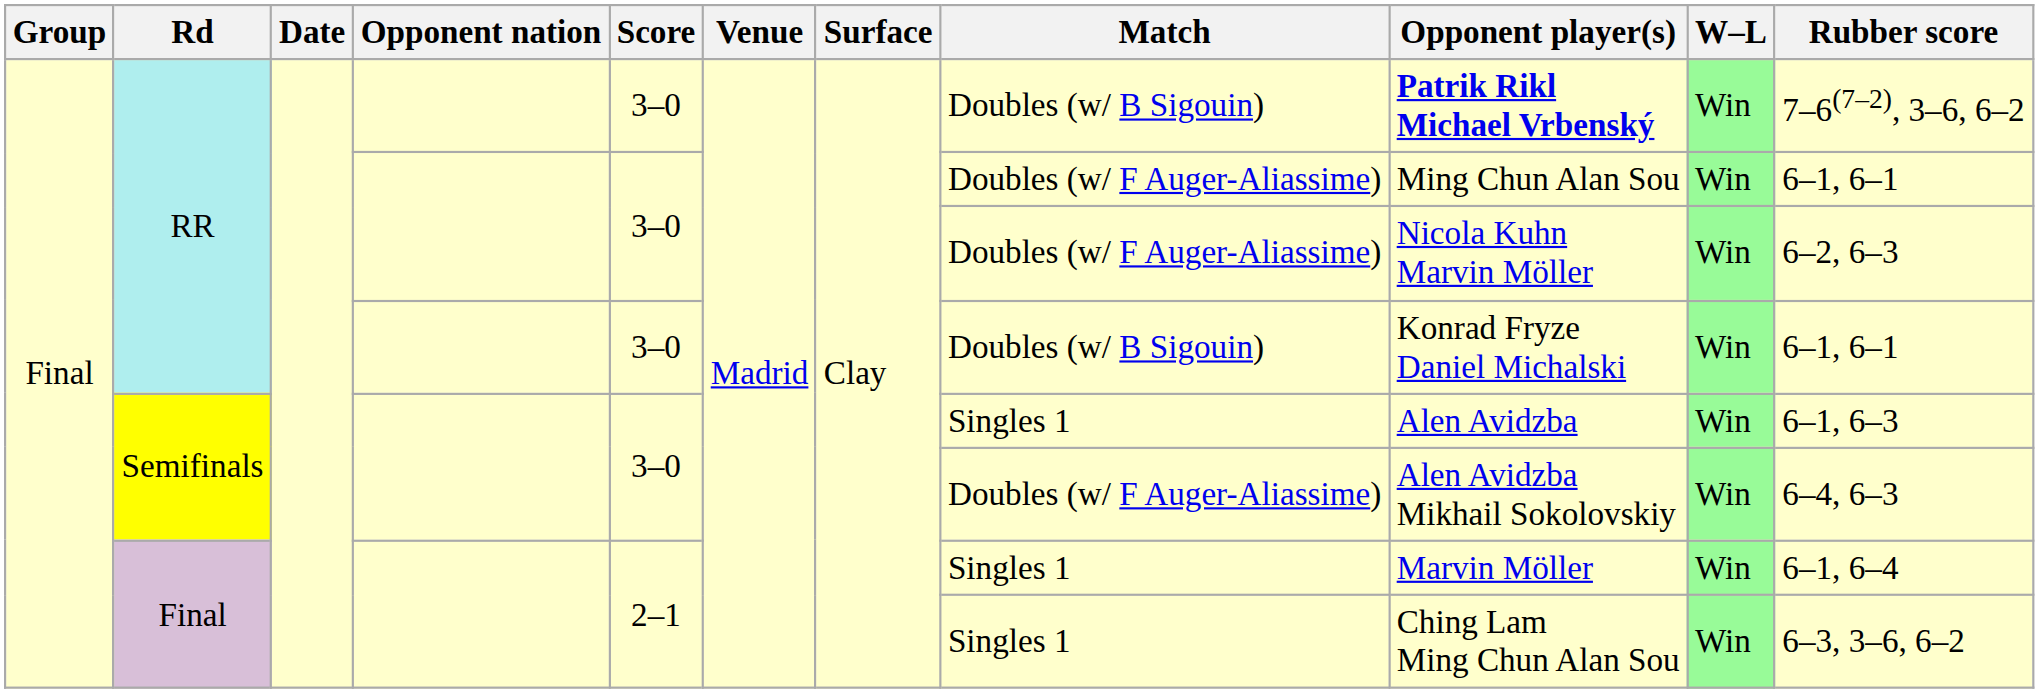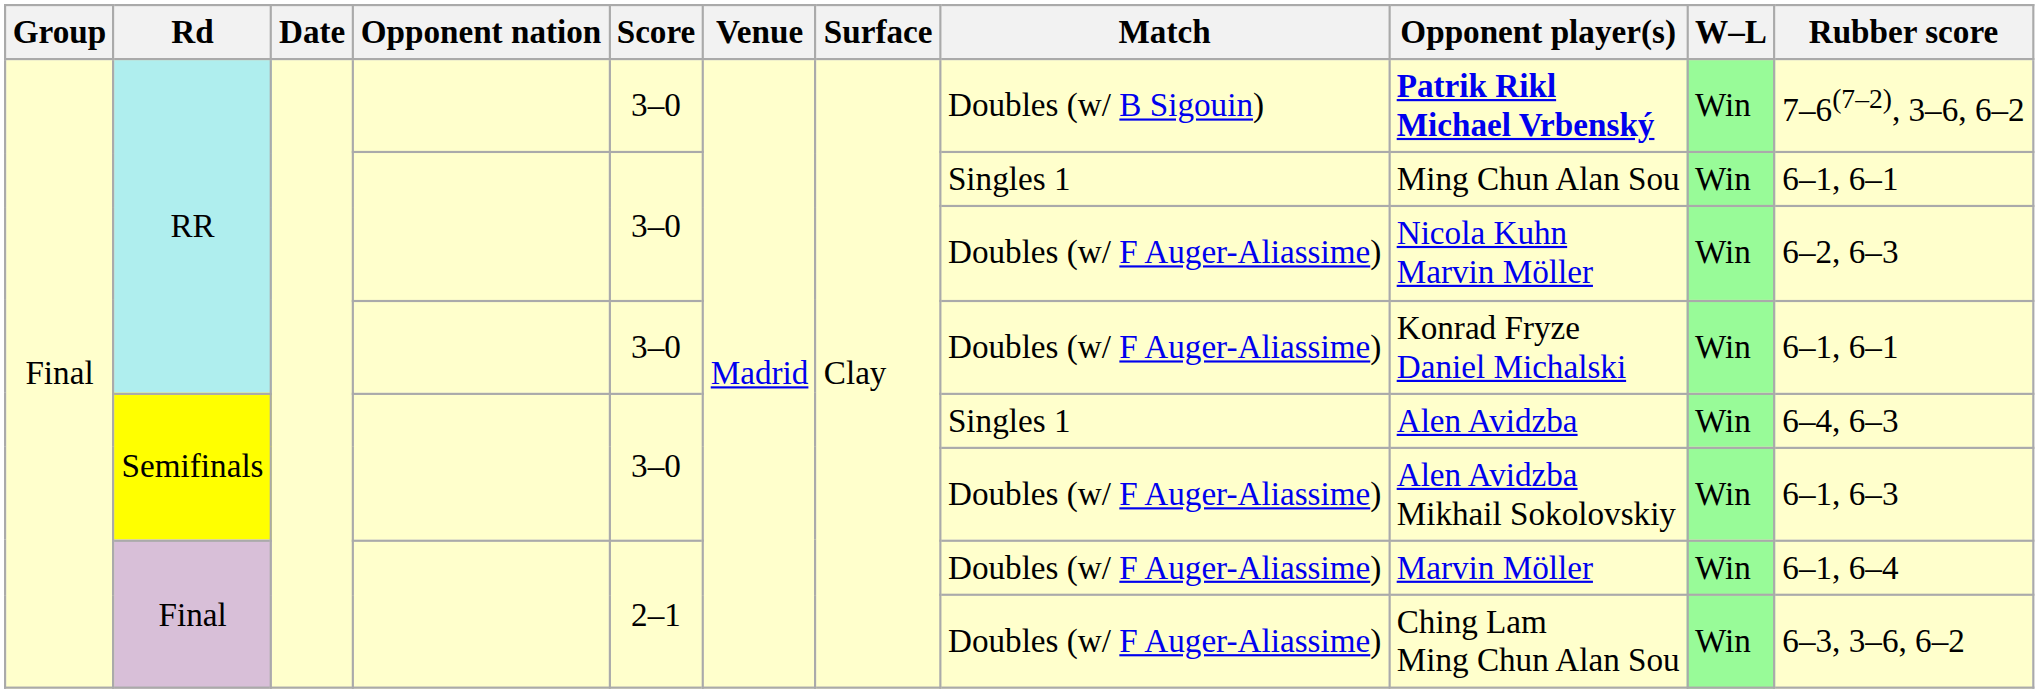(1165, 179) Doubles (w/ F Auger-Aliassime) -> (1009, 179) Singles 1
(1106, 346) Doubles (w/ B Sigouin) -> (1165, 346) Doubles (w/ F Auger-Aliassime)
(1840, 419) 6–1, 6–3 -> (1840, 419) 6–4, 6–3
(1840, 493) 6–4, 6–3 -> (1840, 493) 6–1, 6–3
(1009, 567) Singles 1 -> (1165, 567) Doubles (w/ F Auger-Aliassime)
(1009, 641) Singles 1 -> (1165, 641) Doubles (w/ F Auger-Aliassime)
